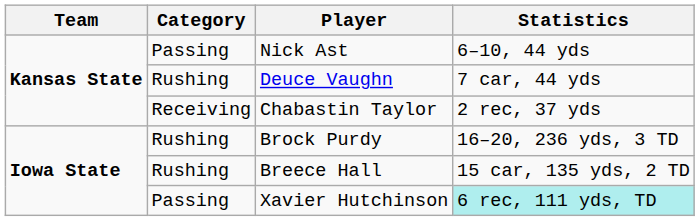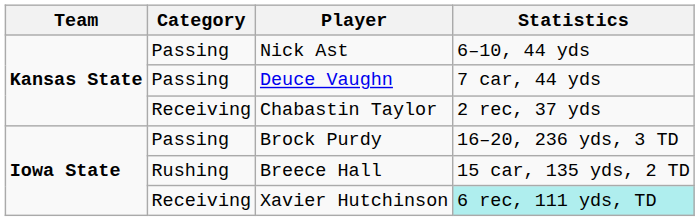(190, 80) Rushing -> (190, 80) Passing
(190, 141) Rushing -> (190, 141) Passing
(190, 201) Passing -> (201, 201) Receiving
